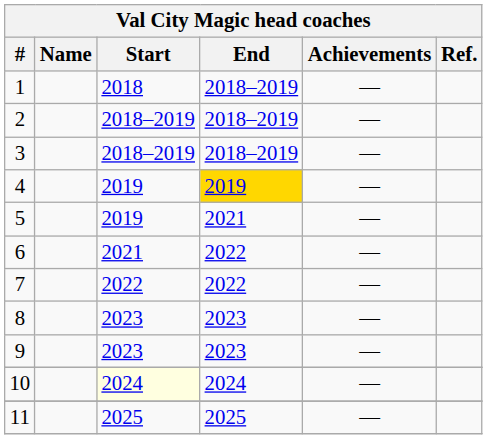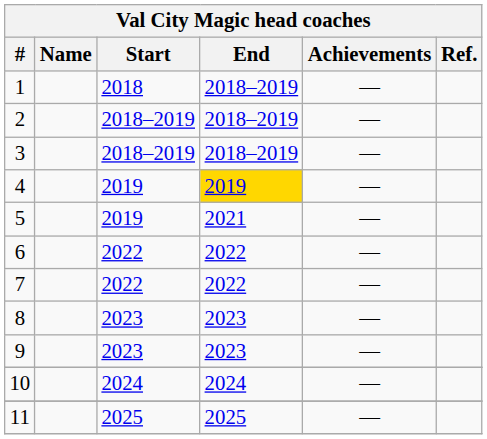(122, 251) 2021 -> (122, 251) 2022
(122, 383) lightyellow background -> (122, 383) no background
